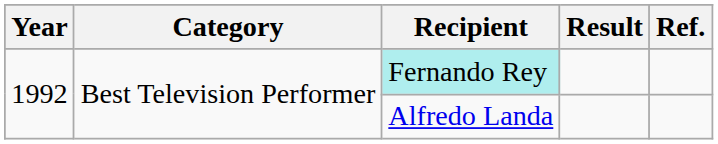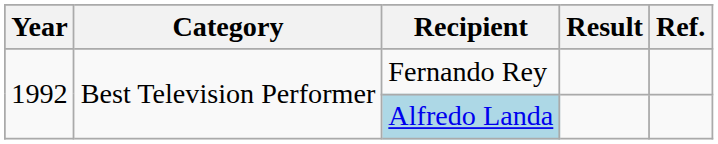(468, 71) paleturquoise background -> (468, 71) no background
(471, 116) no background -> (471, 116) lightblue background
